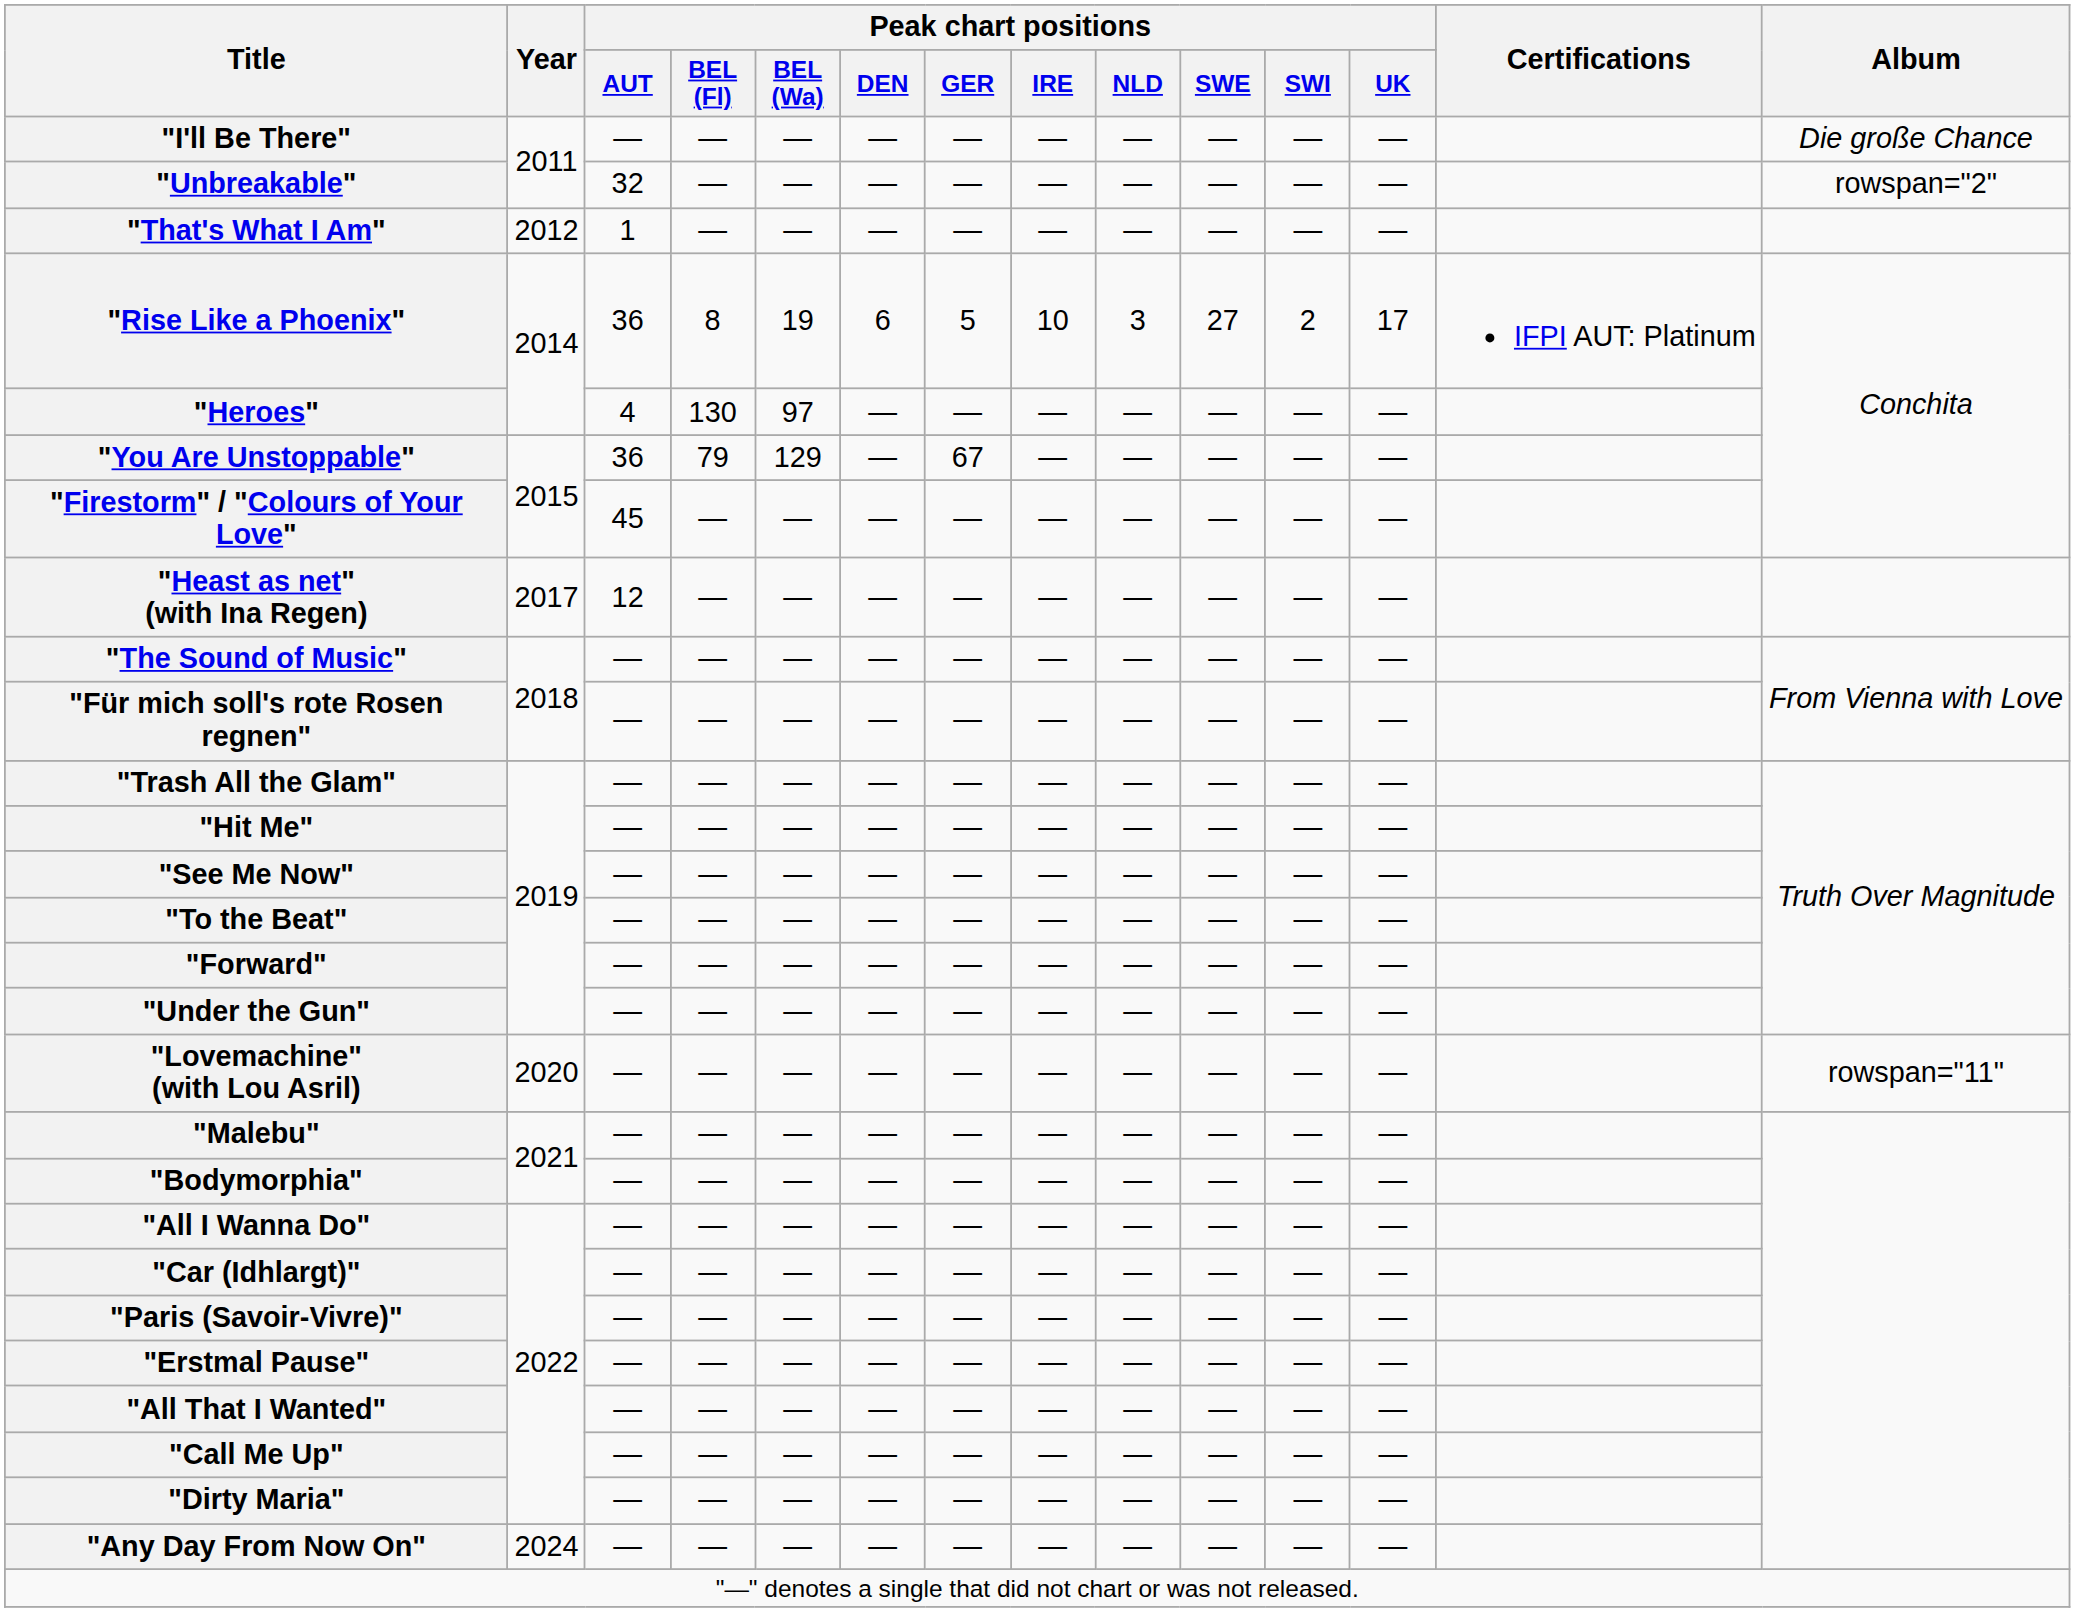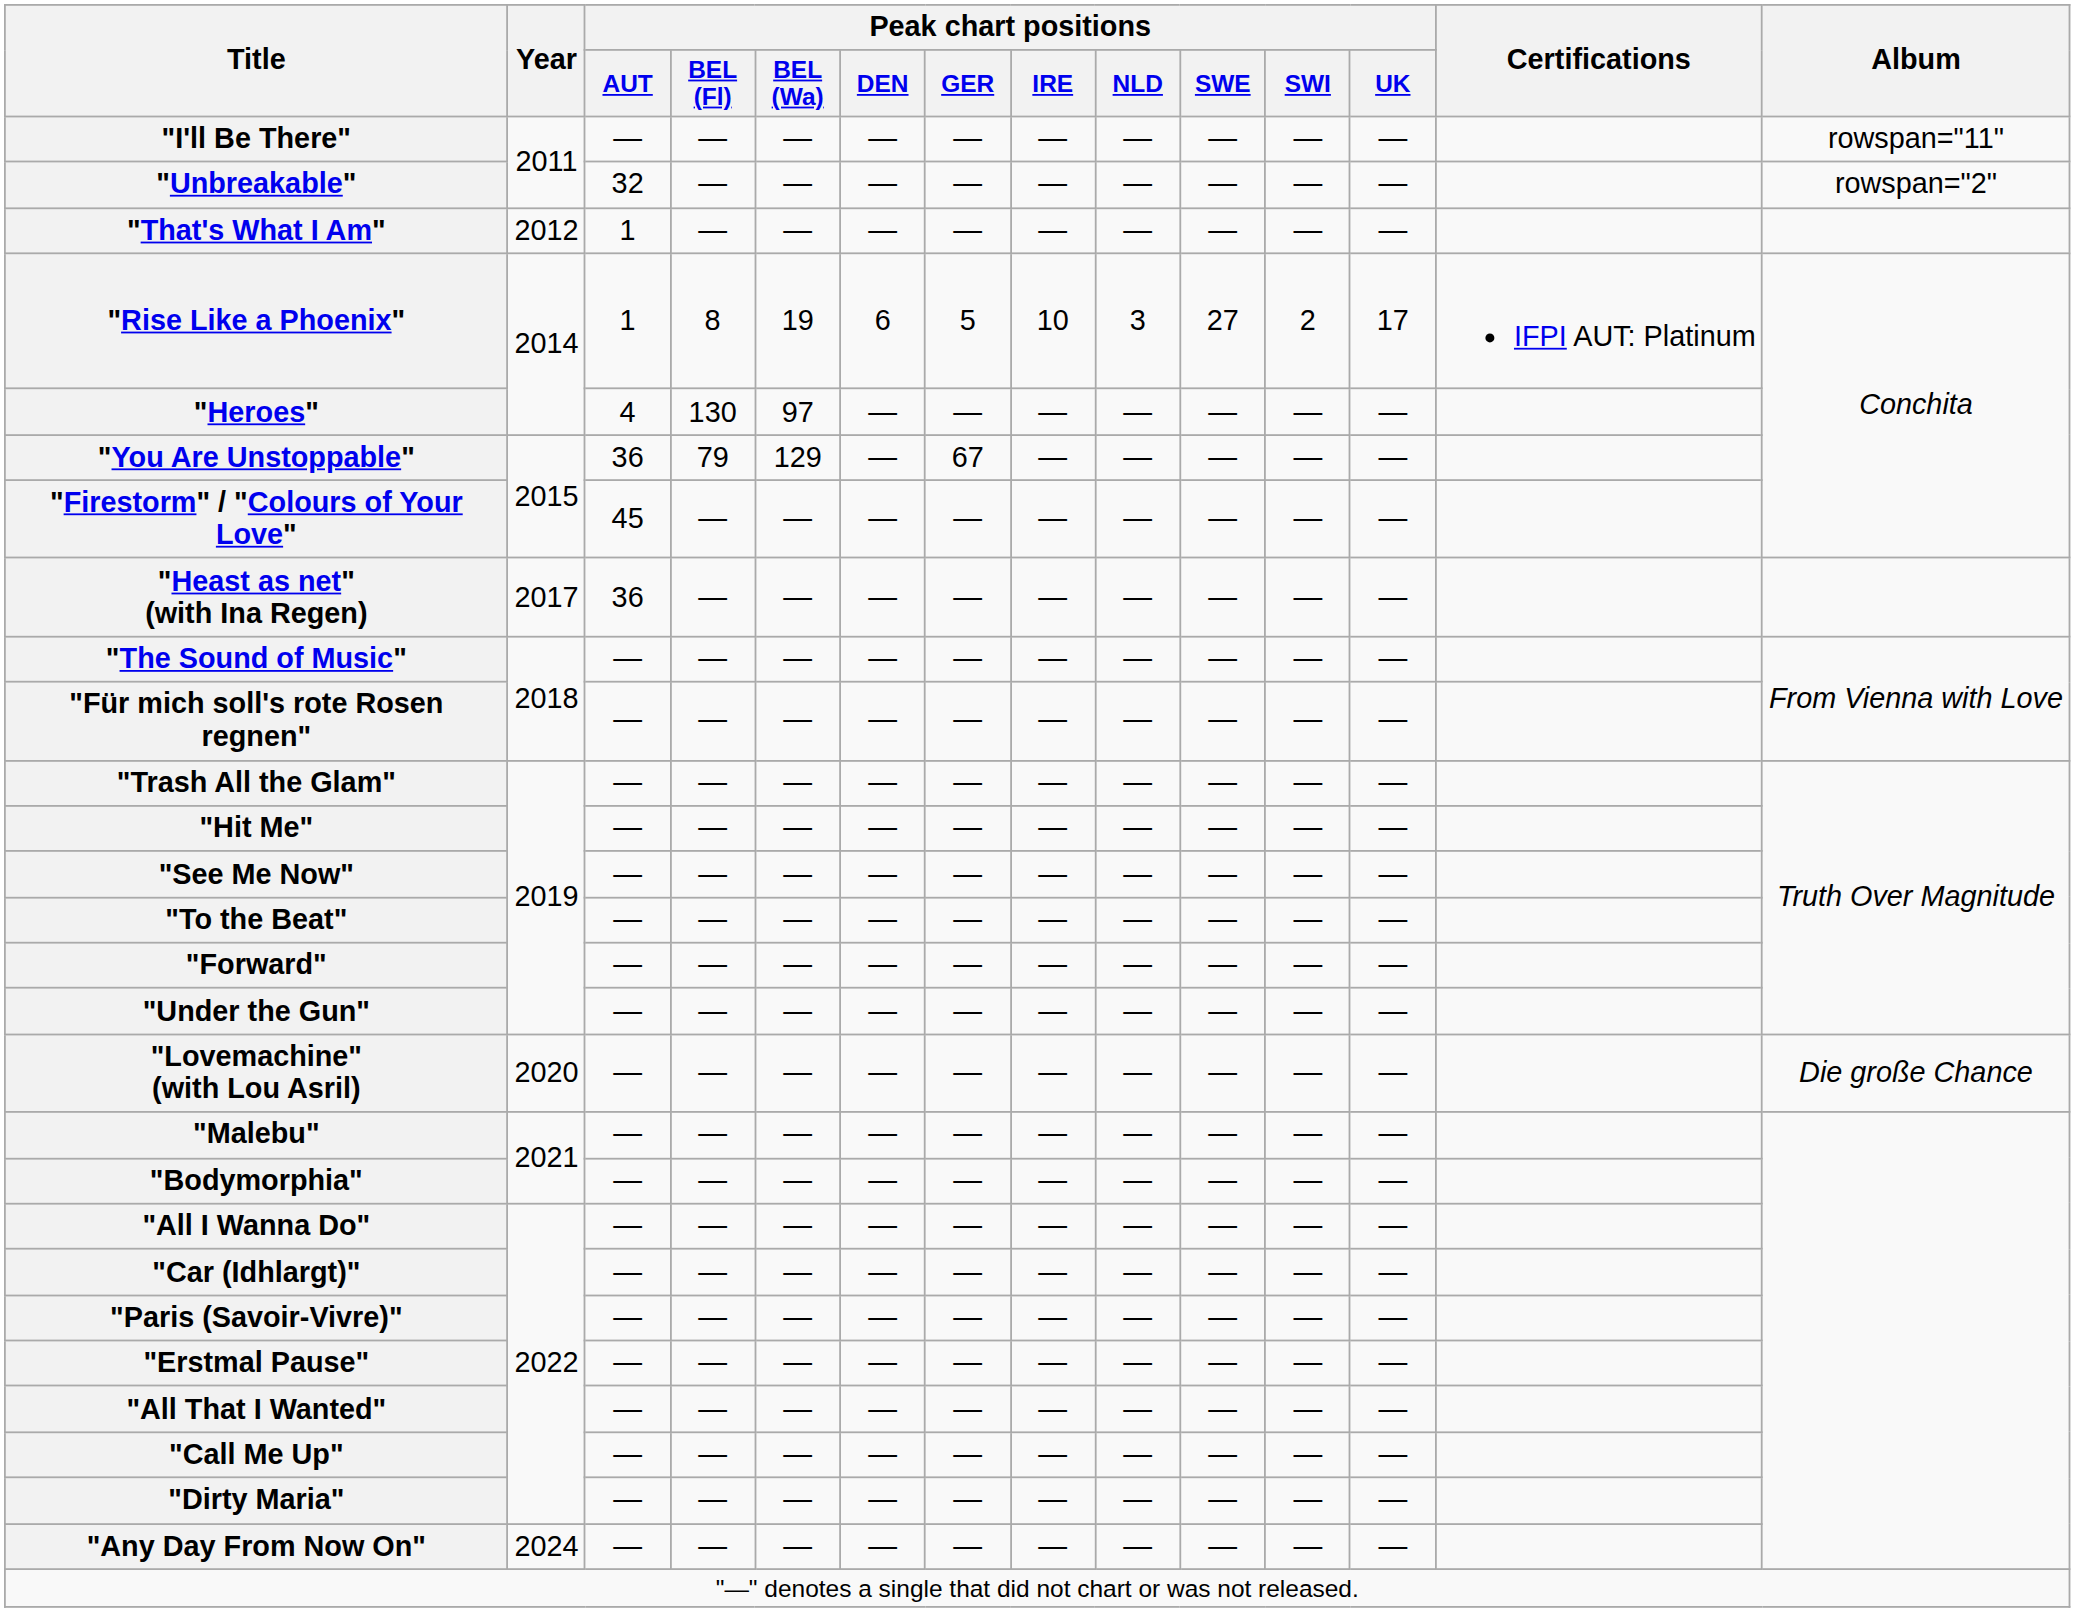(1916, 138) Die große Chance -> (1916, 138) rowspan="11"
(628, 320) 36 -> (628, 320) 1
(628, 596) 12 -> (628, 596) 36
(1916, 1072) rowspan="11" -> (1916, 1072) Die große Chance
